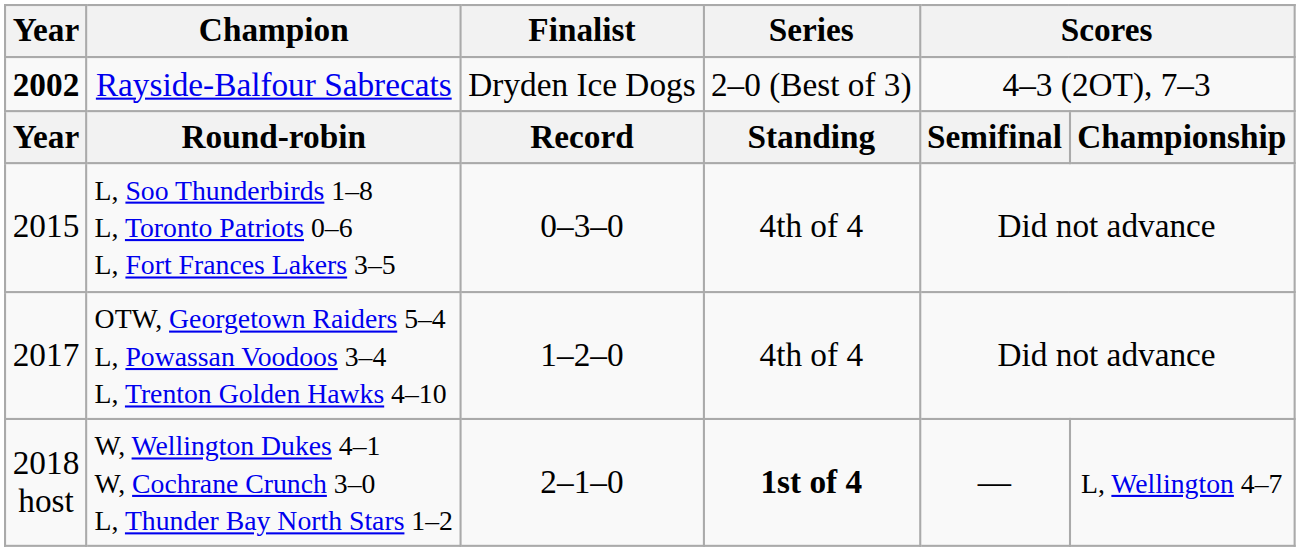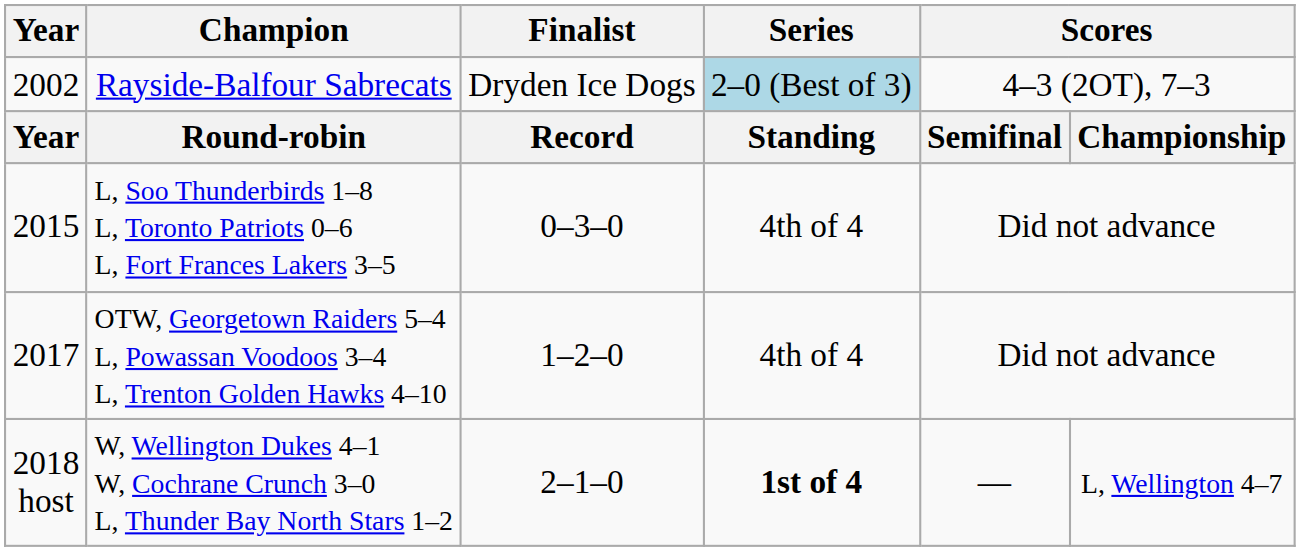(46, 83) bold -> (46, 83) normal
(811, 83) no background -> (811, 83) lightblue background
